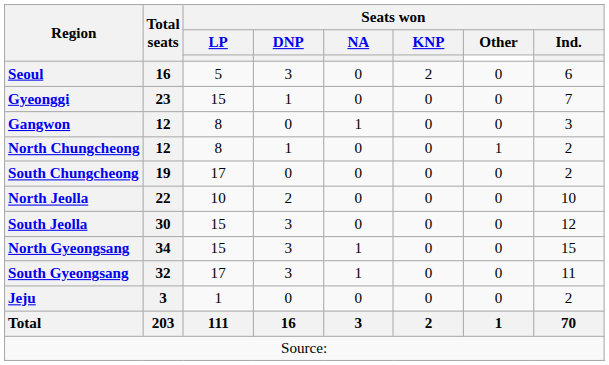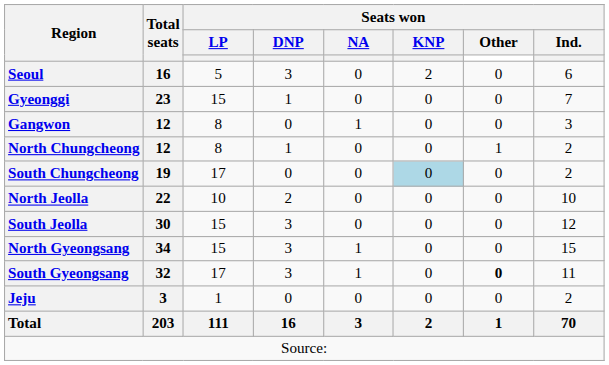(428, 174) no background -> (428, 174) lightblue background
(499, 273) normal -> (499, 273) bold
